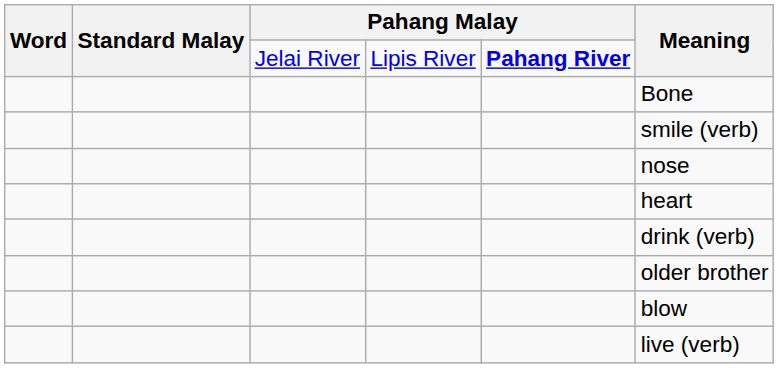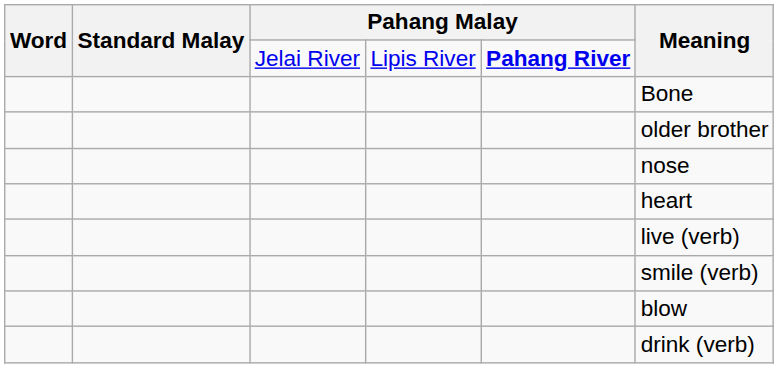(700, 129) smile (verb) -> (705, 129) older brother
(698, 237) drink (verb) -> (690, 237) live (verb)
(705, 272) older brother -> (700, 272) smile (verb)
(690, 344) live (verb) -> (698, 344) drink (verb)
